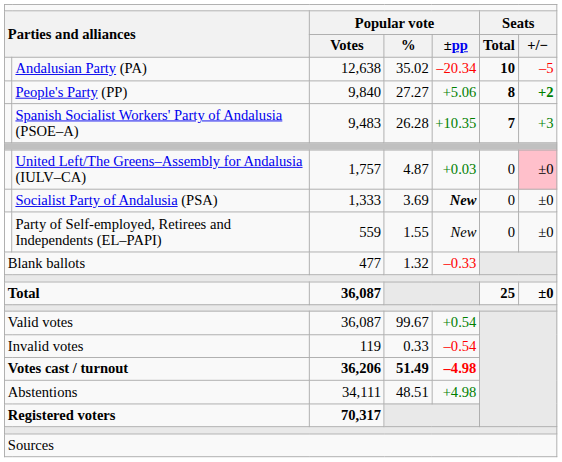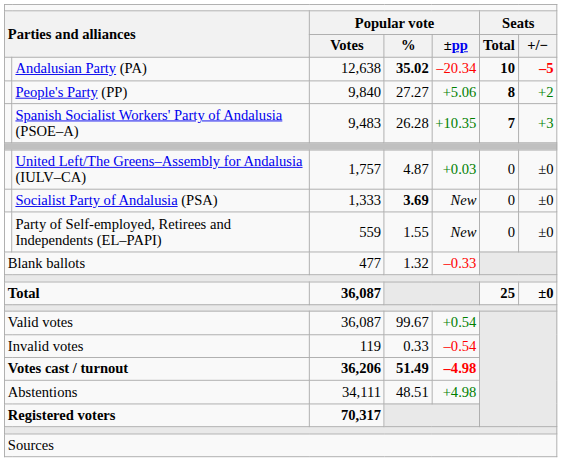(412, 68) normal -> (412, 68) bold
(546, 68) normal -> (546, 68) bold
(546, 92) bold -> (546, 92) normal
(546, 169) pink background -> (546, 169) no background
(416, 200) normal -> (416, 200) bold
(463, 200) bold -> (463, 200) normal
